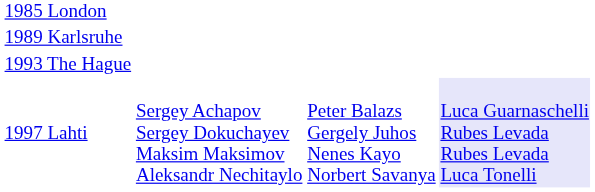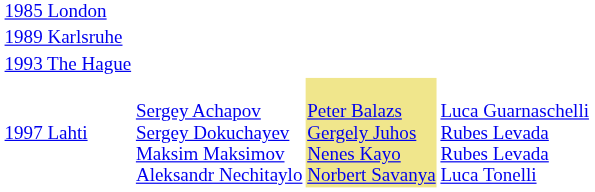(371, 143) no background -> (371, 143) khaki background
(515, 143) lavender background -> (515, 143) no background
